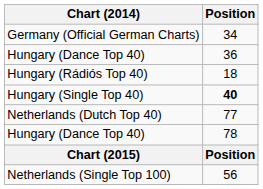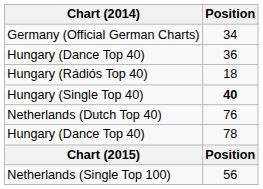(230, 114) 77 -> (230, 114) 76
